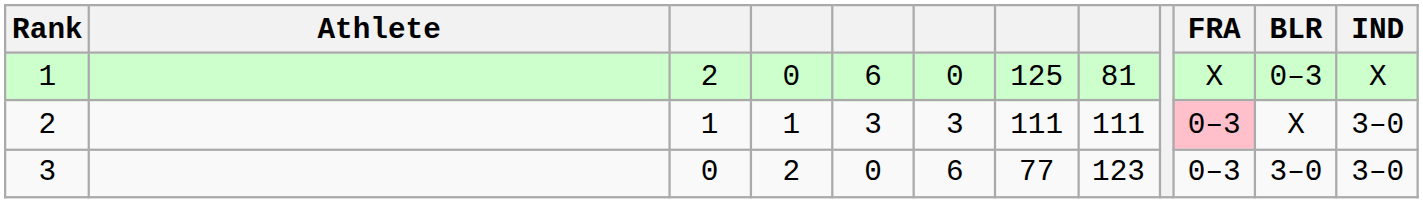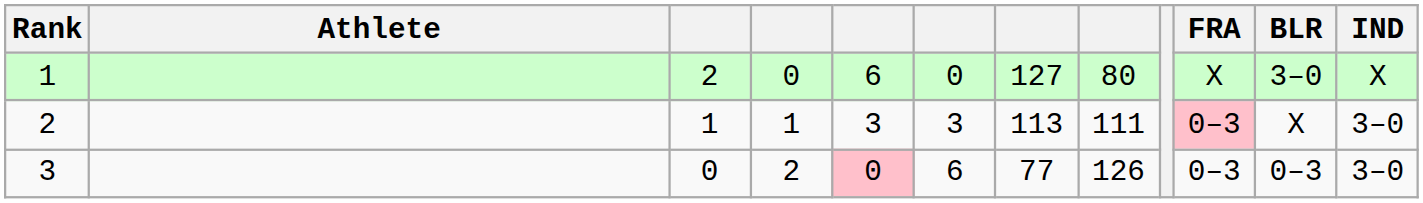(1037, 77) 125 -> (1037, 77) 127
(1118, 77) 81 -> (1118, 77) 80
(1296, 77) 0–3 -> (1296, 77) 3–0
(1037, 125) 111 -> (1037, 125) 113
(873, 173) no background -> (873, 173) pink background
(1118, 173) 123 -> (1118, 173) 126
(1296, 173) 3–0 -> (1296, 173) 0–3
